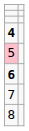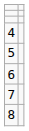(11, 33) bold -> (11, 33) normal
(11, 53) pink background -> (11, 53) no background
(11, 74) bold -> (11, 74) normal
